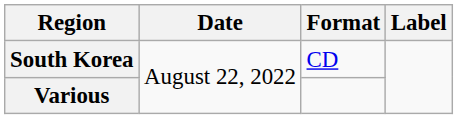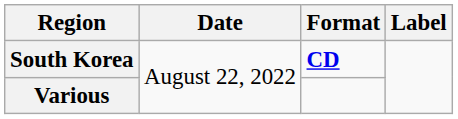(322, 58) normal -> (323, 58) bold
